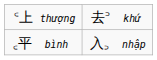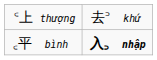(117, 42) normal -> (117, 42) bold
